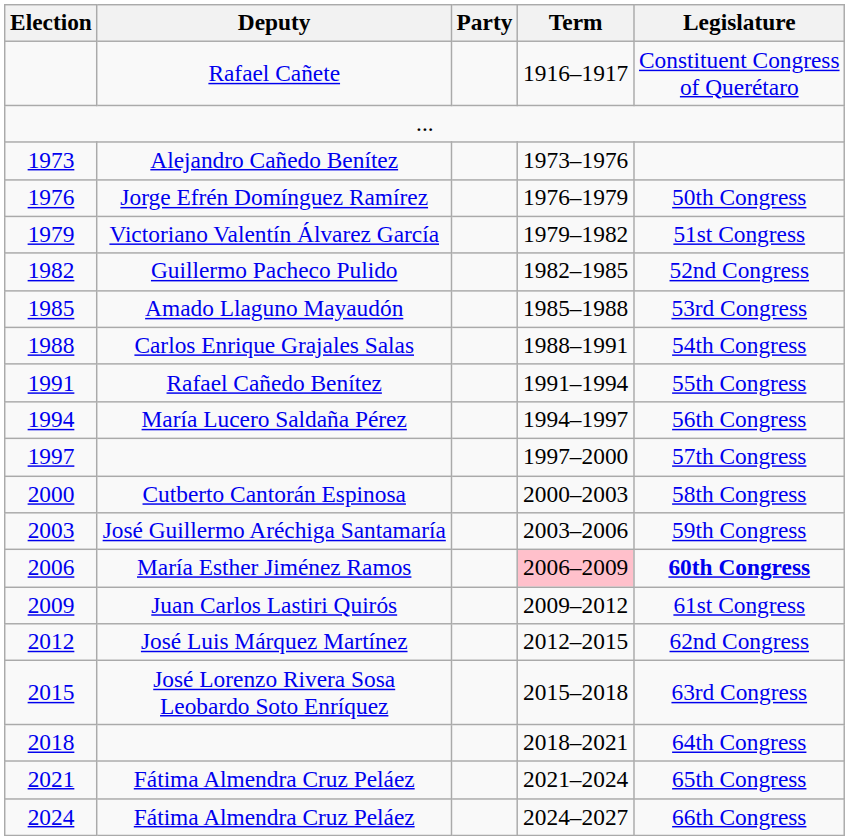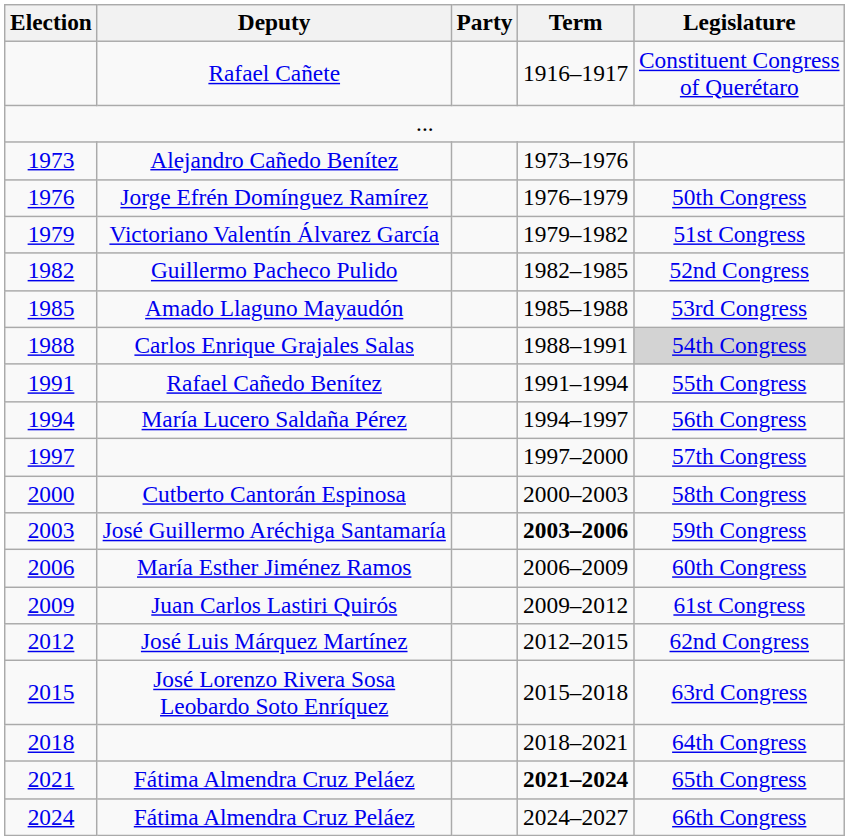(739, 345) no background -> (739, 345) lightgrey background
(576, 530) normal -> (576, 530) bold
(576, 567) pink background -> (576, 567) no background
(739, 567) bold -> (739, 567) normal
(576, 779) normal -> (576, 779) bold
